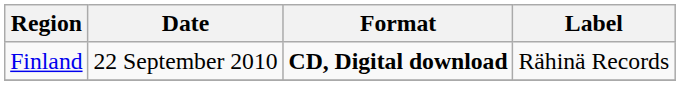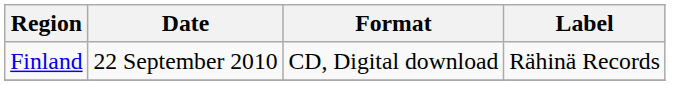(398, 60) bold -> (393, 60) normal
